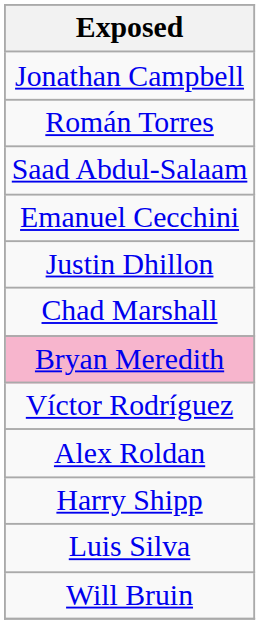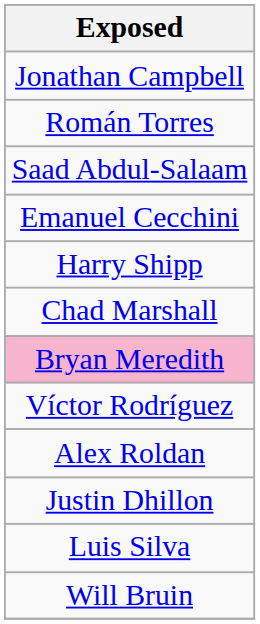(130, 264) Justin Dhillon -> (130, 264) Harry Shipp
(130, 500) Harry Shipp -> (130, 500) Justin Dhillon
